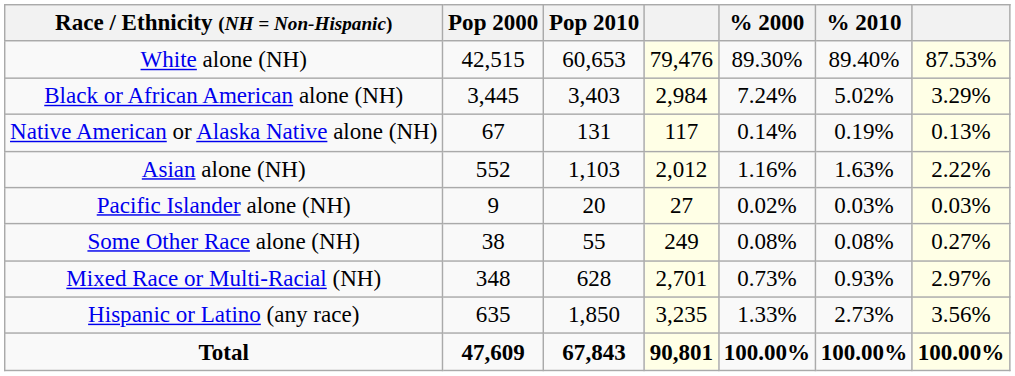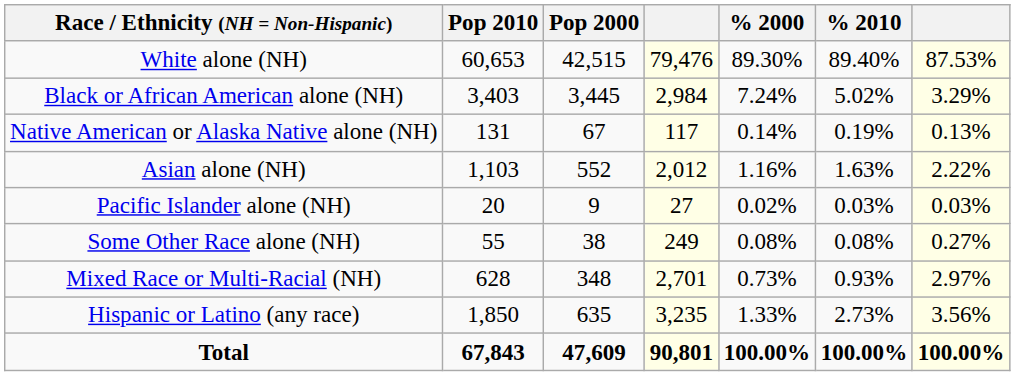columns swapped: (493, 22) <-> (594, 22)
